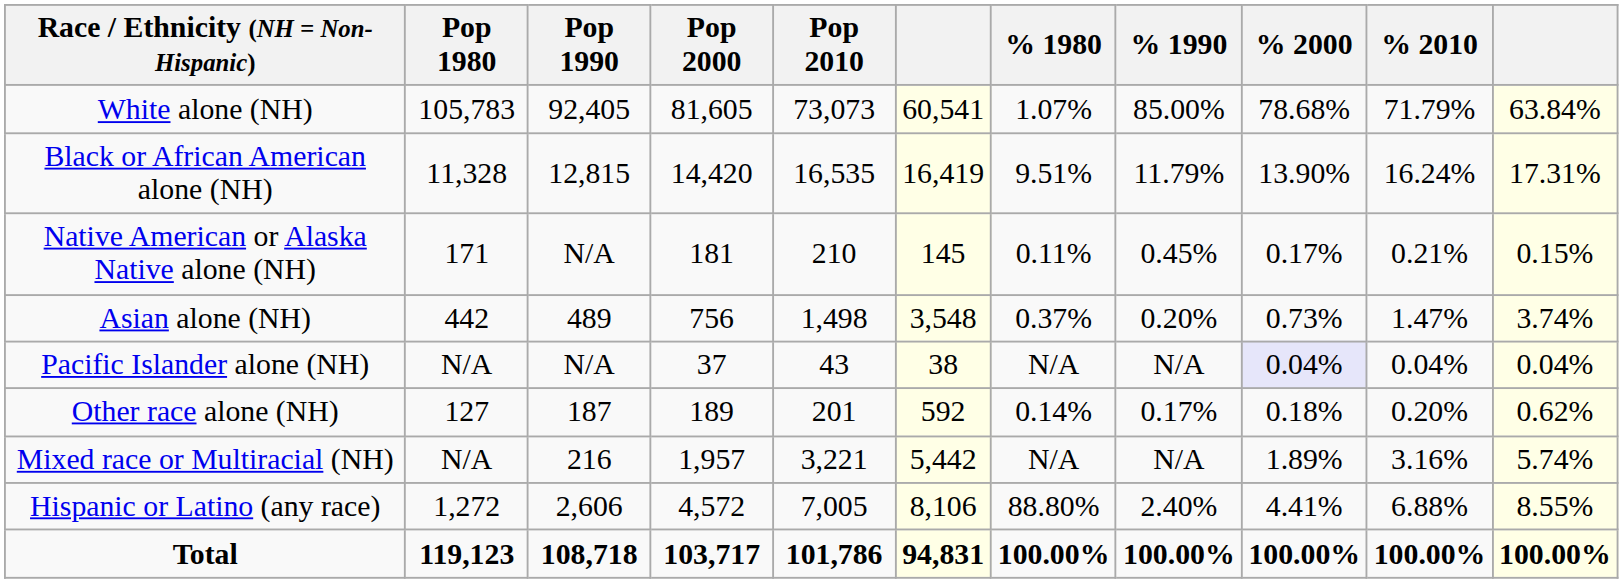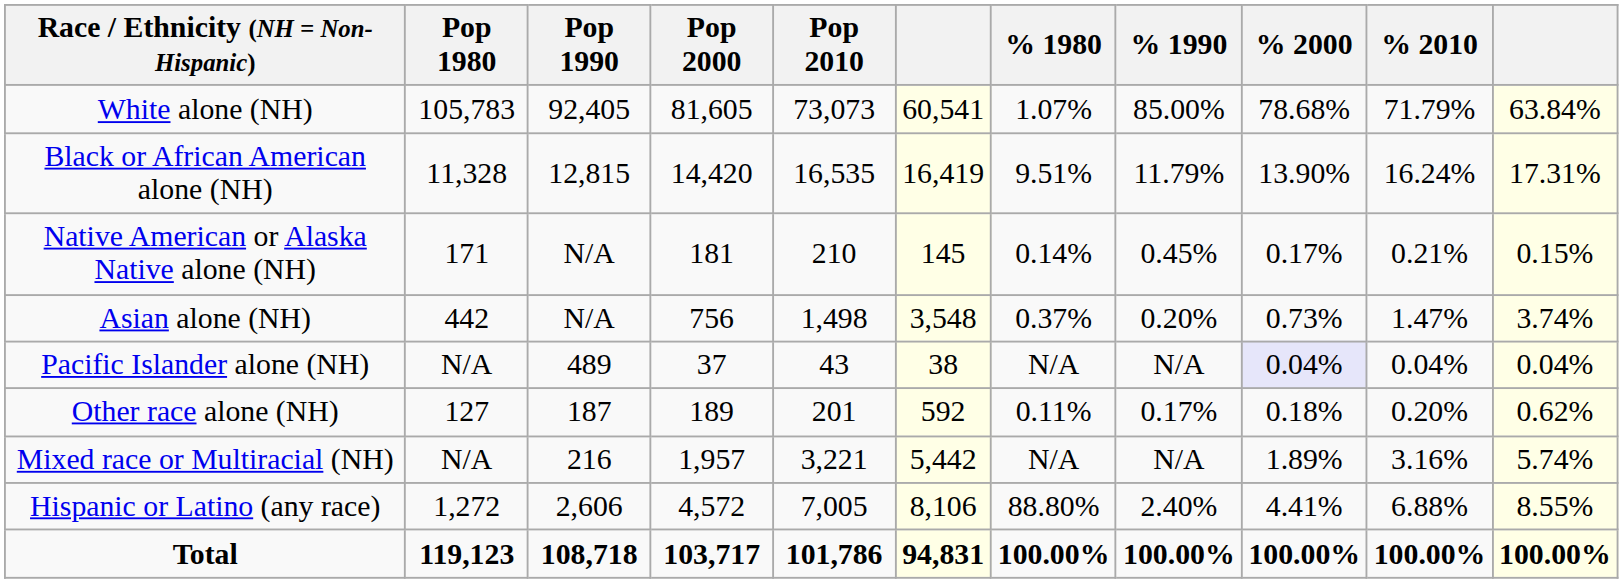(1054, 253) 0.11% -> (1054, 253) 0.14%
(589, 317) 489 -> (589, 317) N/A
(589, 364) N/A -> (589, 364) 489
(1054, 411) 0.14% -> (1054, 411) 0.11%
